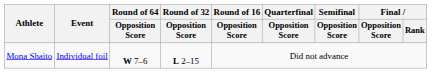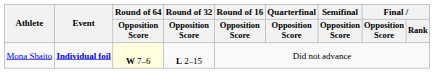(82, 56) normal -> (84, 56) bold
(135, 61) no background -> (138, 61) lightyellow background
